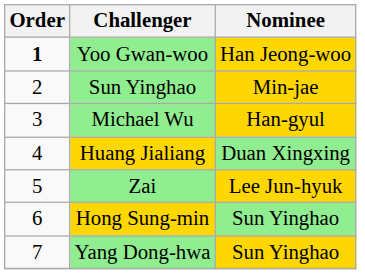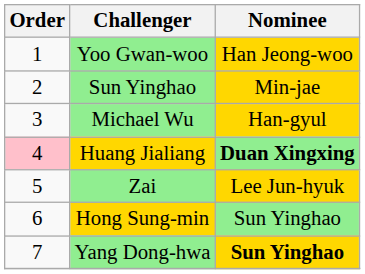(37, 53) bold -> (37, 53) normal
(37, 152) no background -> (37, 152) pink background
(286, 152) normal -> (287, 152) bold
(286, 251) normal -> (287, 251) bold
